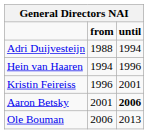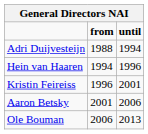(130, 102) bold -> (130, 102) normal
